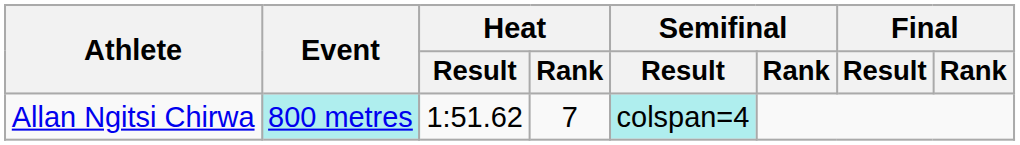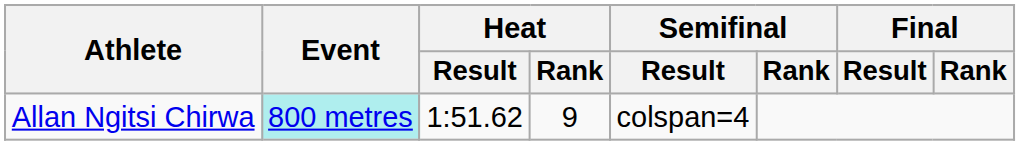(570, 117) 7 -> (570, 117) 9
(683, 117) paleturquoise background -> (683, 117) no background
